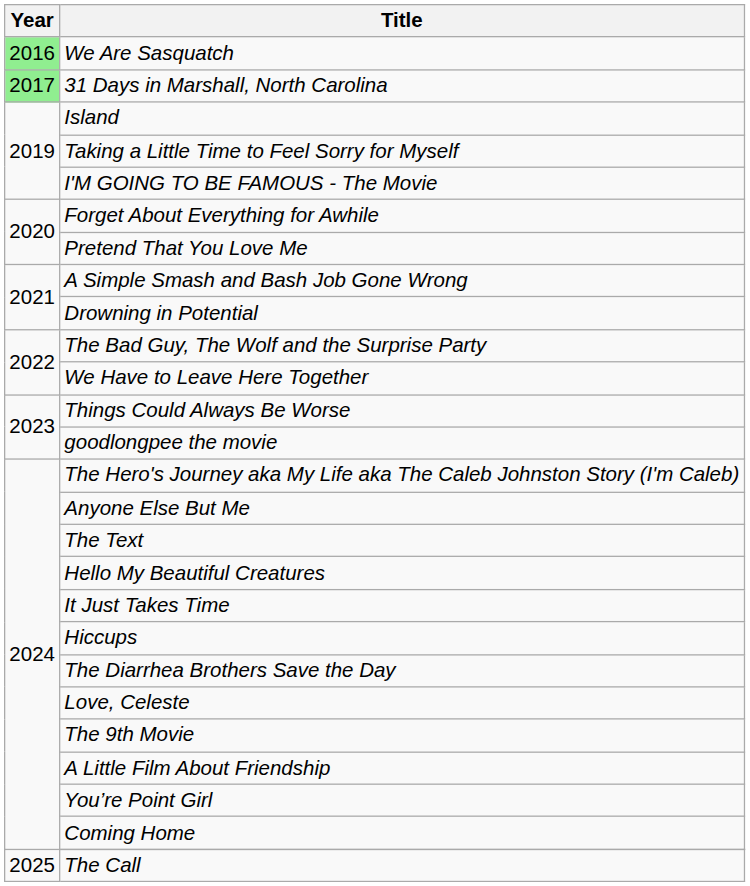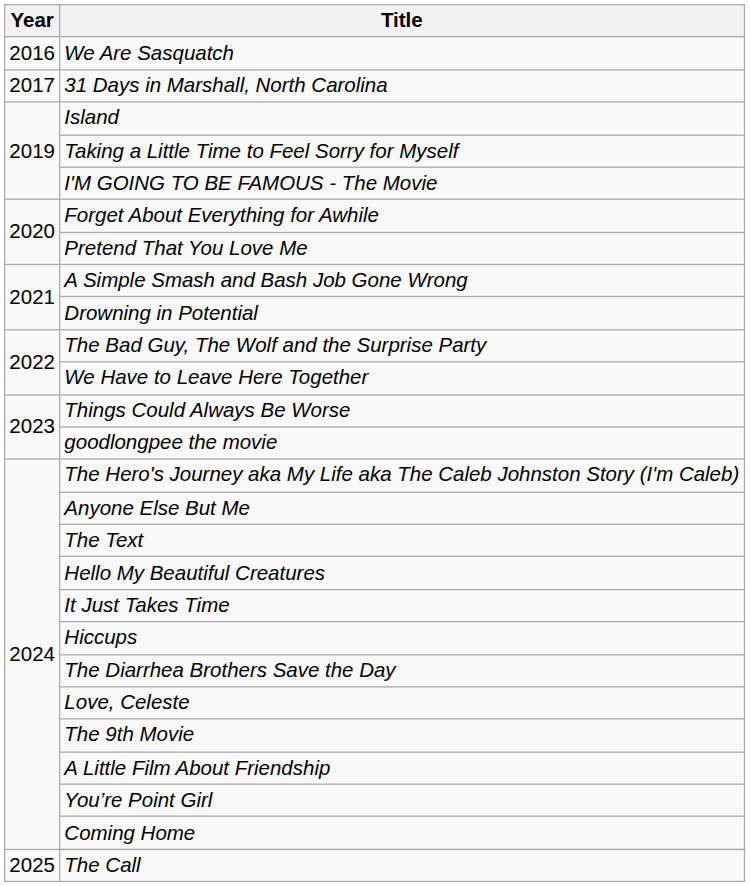(32, 53) lightgreen background -> (32, 53) no background
(32, 85) lightgreen background -> (32, 85) no background
